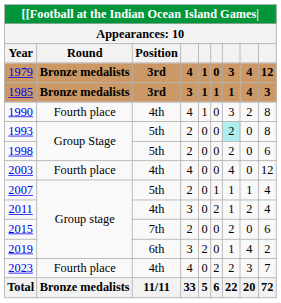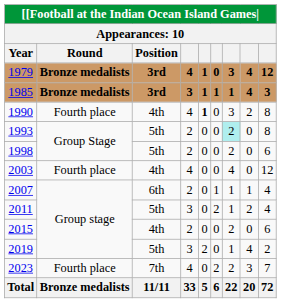(205, 111) normal -> (205, 111) bold
(157, 190) 5th -> (157, 190) 6th
(157, 209) 4th -> (157, 209) 5th
(157, 229) 7th -> (157, 229) 4th
(157, 248) 6th -> (157, 248) 5th
(157, 268) 4th -> (157, 268) 7th
